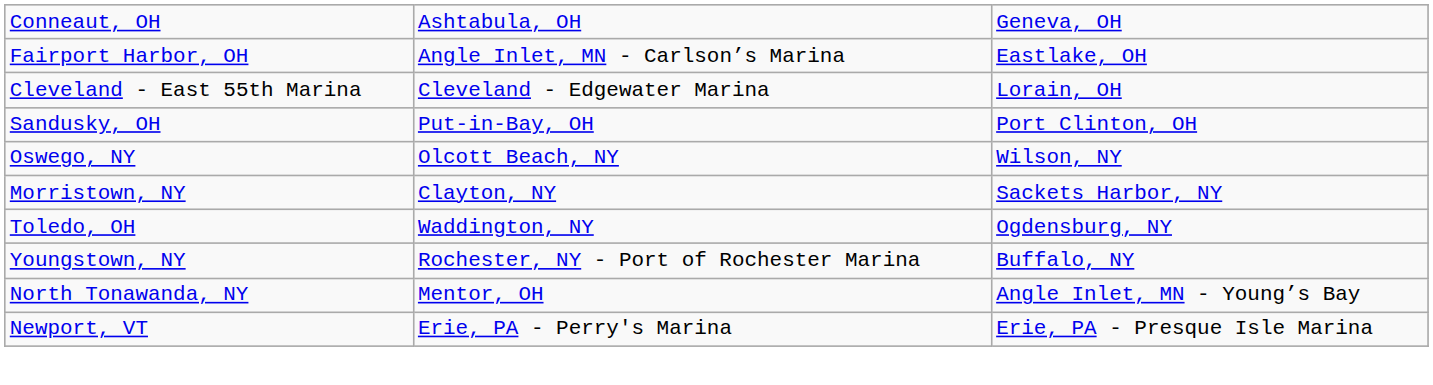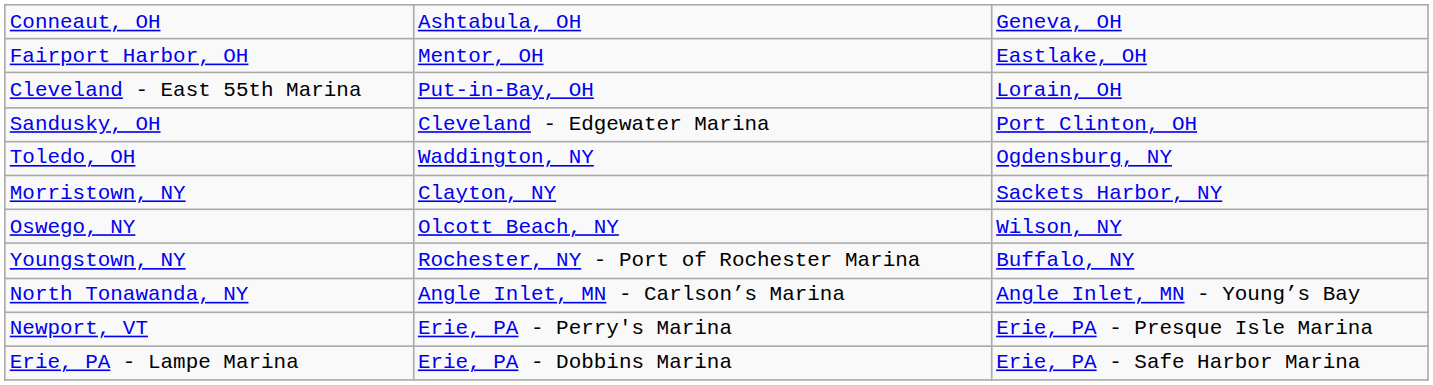(631, 56) Angle Inlet, MN - Carlson’s Marina -> (481, 56) Mentor, OH
(594, 90) Cleveland - Edgewater Marina -> (506, 90) Put-in-Bay, OH
(506, 124) Put-in-Bay, OH -> (594, 124) Cleveland - Edgewater Marina
rows swapped: (73, 227) <-> (73, 158)
(481, 295) Mentor, OH -> (631, 295) Angle Inlet, MN - Carlson’s Marina
+ row: (154, 363)
